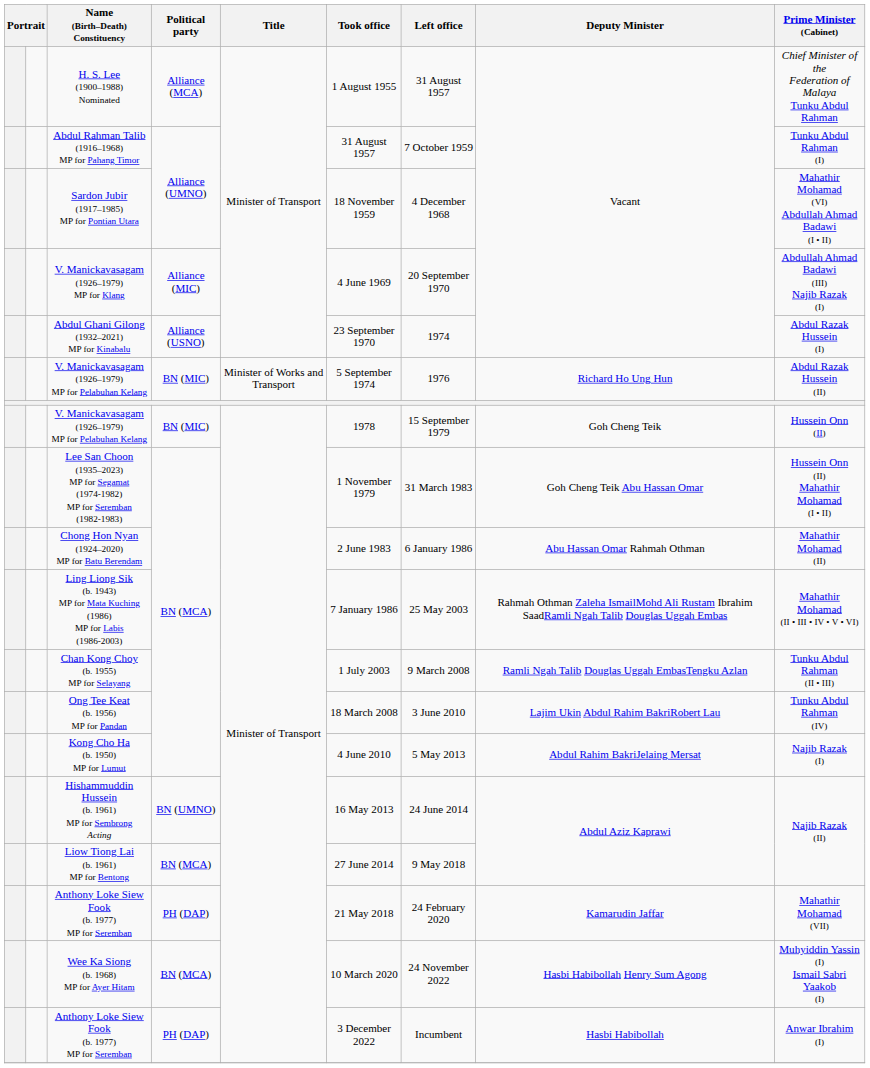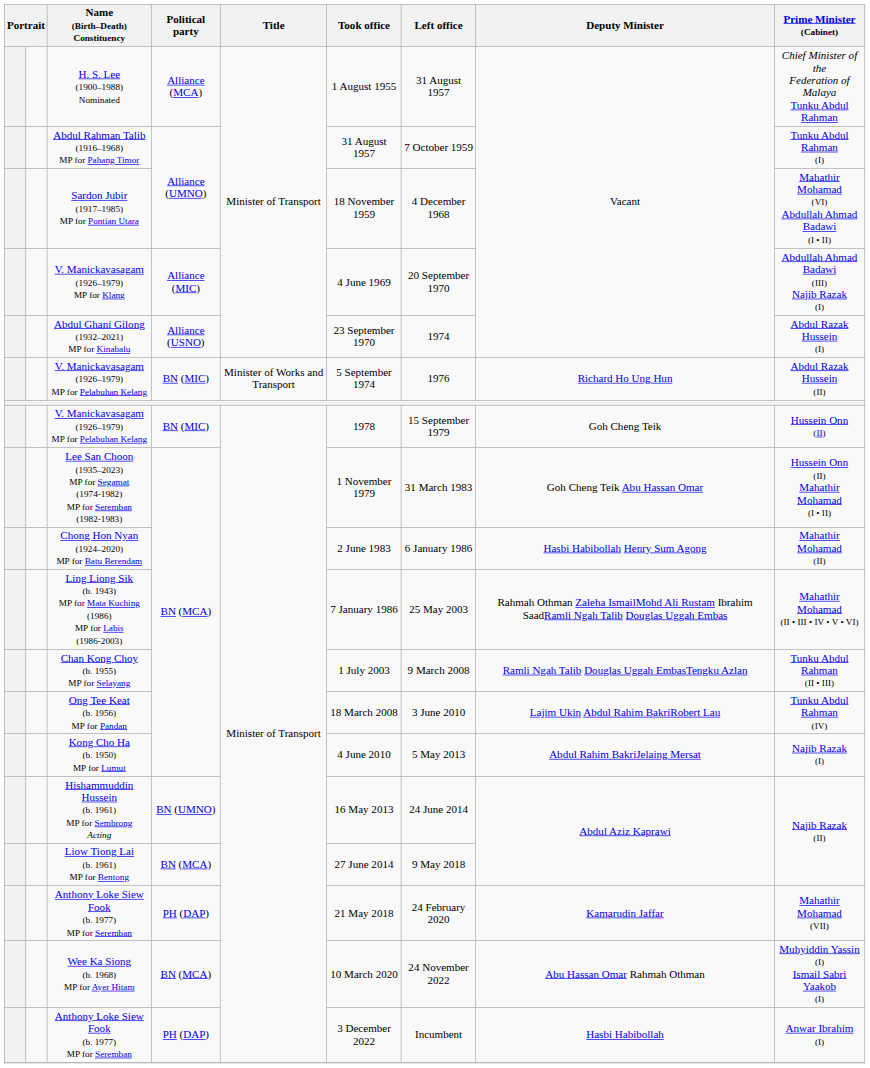(625, 548) Abu Hassan Omar Rahmah Othman -> (625, 548) Hasbi Habibollah Henry Sum Agong
(625, 974) Hasbi Habibollah Henry Sum Agong -> (625, 974) Abu Hassan Omar Rahmah Othman
